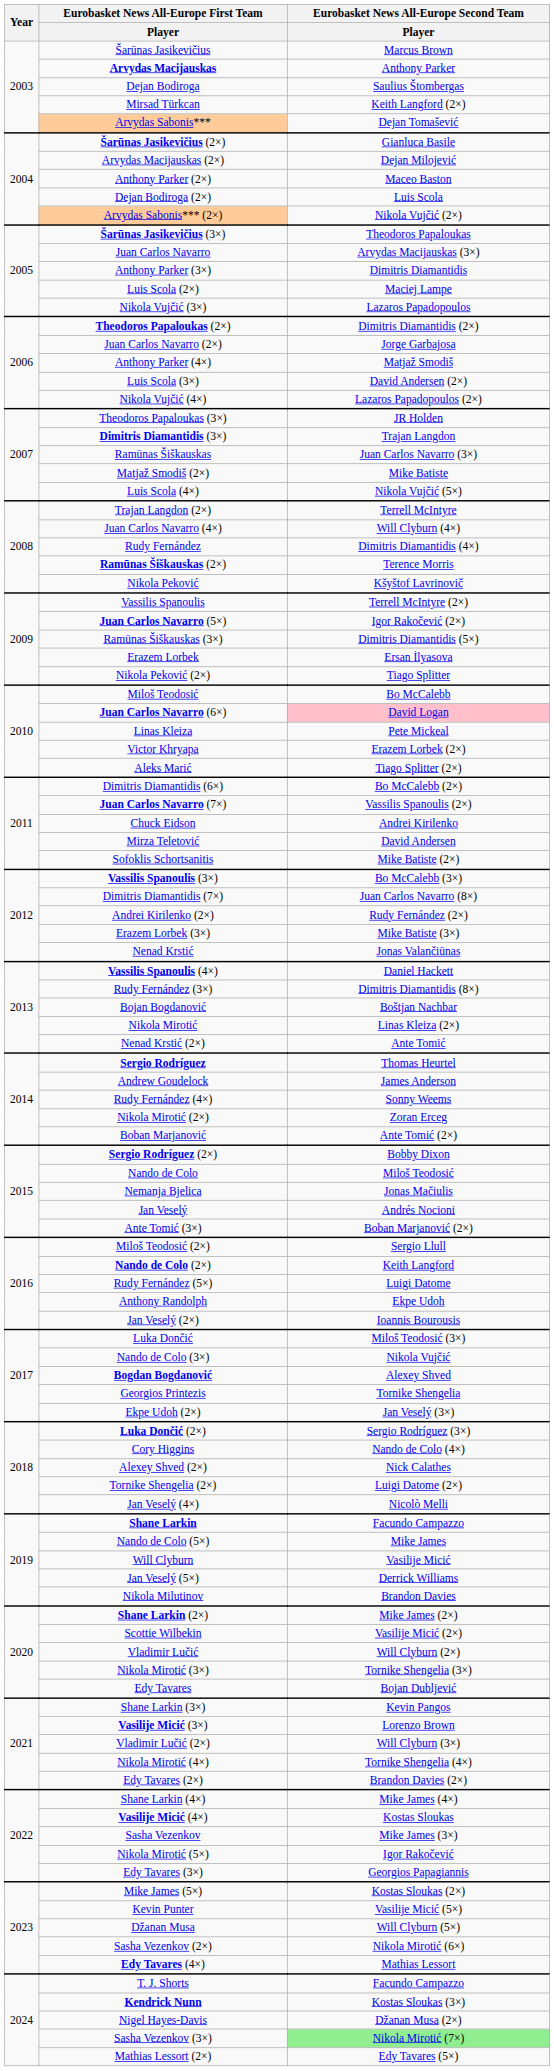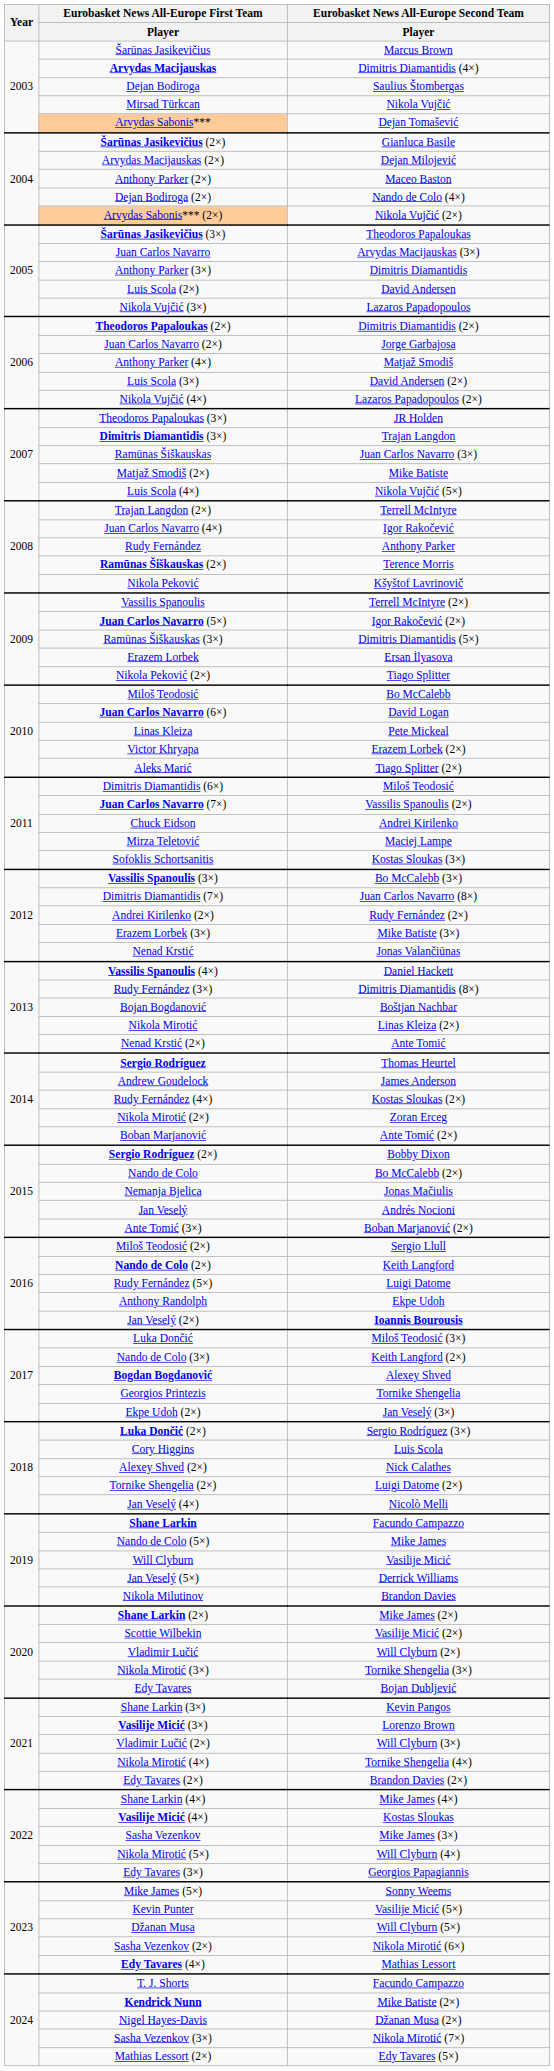(418, 68) Anthony Parker -> (418, 68) Dimitris Diamantidis (4×)
(418, 104) Keith Langford (2×) -> (418, 104) Nikola Vujčić
(418, 197) Luis Scola -> (418, 197) Nando de Colo (4×)
(418, 289) Maciej Lampe -> (418, 289) David Andersen
(418, 528) Will Clyburn (4×) -> (418, 528) Igor Rakočević
(418, 547) Dimitris Diamantidis (4×) -> (418, 547) Anthony Parker
(418, 712) pink background -> (418, 712) no background
(418, 786) Bo McCalebb (2×) -> (418, 786) Miloš Teodosić
(418, 841) David Andersen -> (418, 841) Maciej Lampe
(418, 859) Mike Batiste (2×) -> (418, 859) Kostas Sloukas (3×)
(418, 1099) Sonny Weems -> (418, 1099) Kostas Sloukas (2×)
(418, 1173) Miloš Teodosić -> (418, 1173) Bo McCalebb (2×)
(418, 1320) normal -> (418, 1320) bold
(418, 1357) Nikola Vujčić -> (418, 1357) Keith Langford (2×)
(418, 1449) Nando de Colo (4×) -> (418, 1449) Luis Scola
(418, 1854) Igor Rakočević -> (418, 1854) Will Clyburn (4×)
(418, 1891) Kostas Sloukas (2×) -> (418, 1891) Sonny Weems
(418, 2001) Kostas Sloukas (3×) -> (418, 2001) Mike Batiste (2×)
(418, 2038) lightgreen background -> (418, 2038) no background
